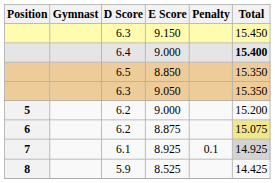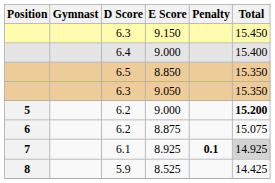(251, 52) bold -> (251, 52) normal
(251, 110) normal -> (251, 110) bold
(251, 130) khaki background -> (251, 130) no background
(211, 149) normal -> (211, 149) bold
